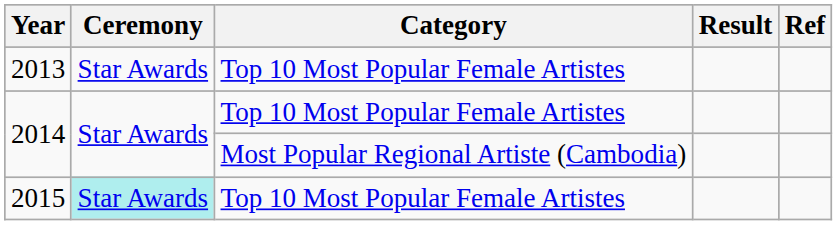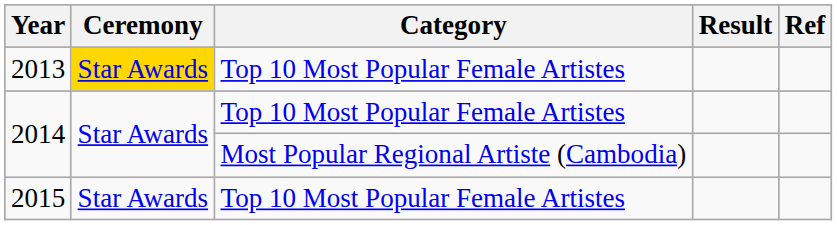(143, 68) no background -> (143, 68) gold background
(143, 197) paleturquoise background -> (143, 197) no background
